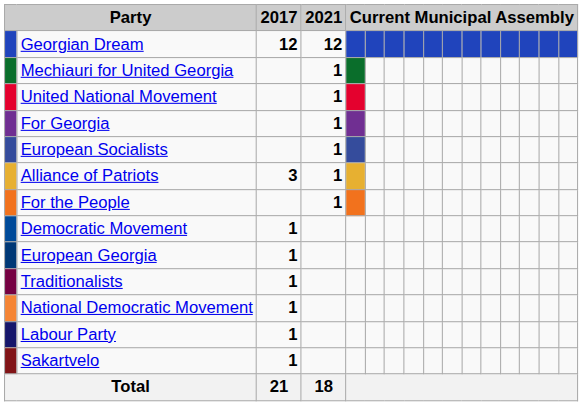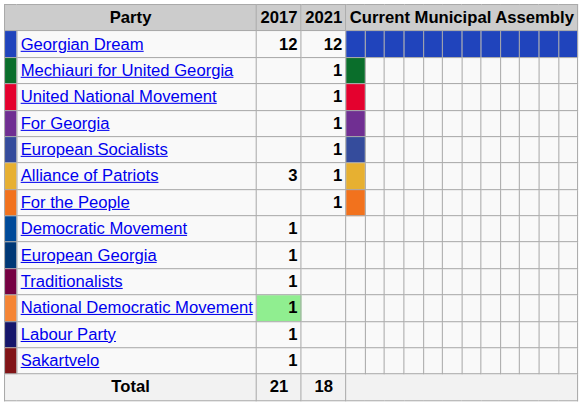(293, 307) no background -> (293, 307) lightgreen background
